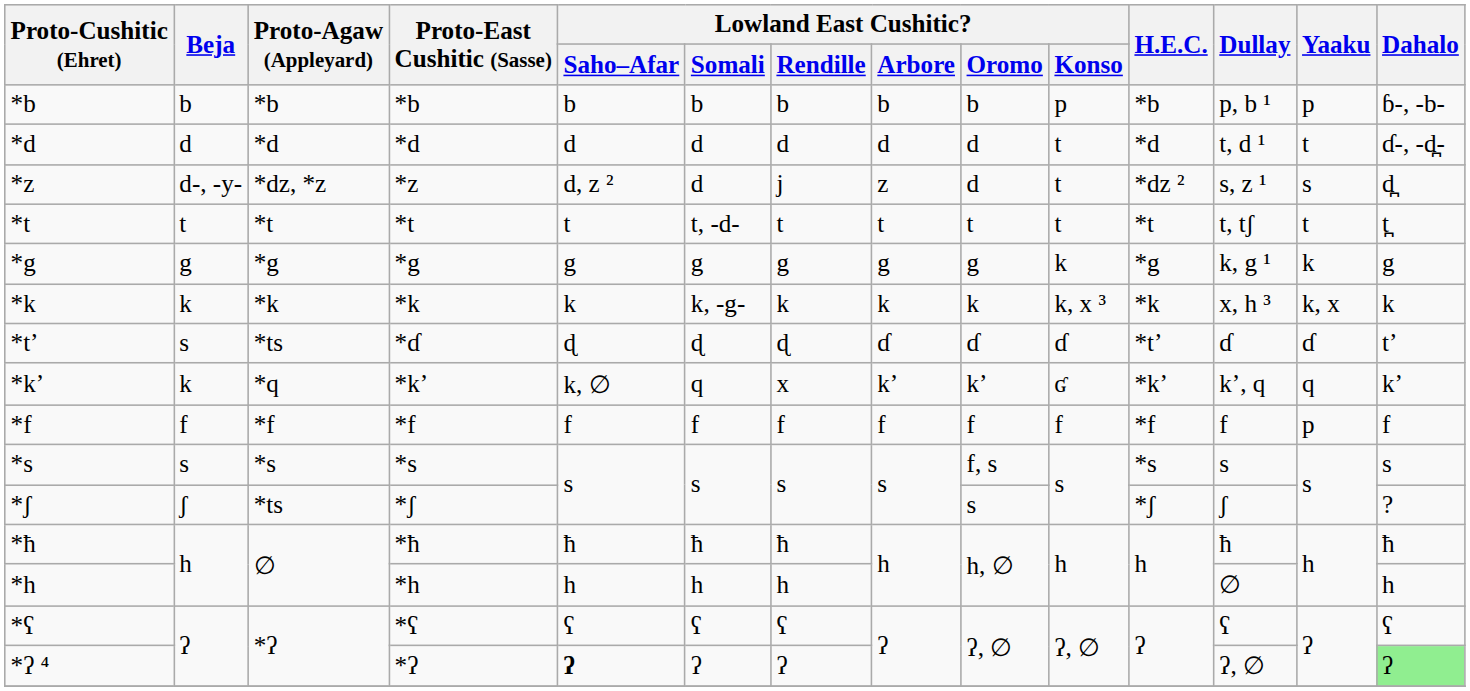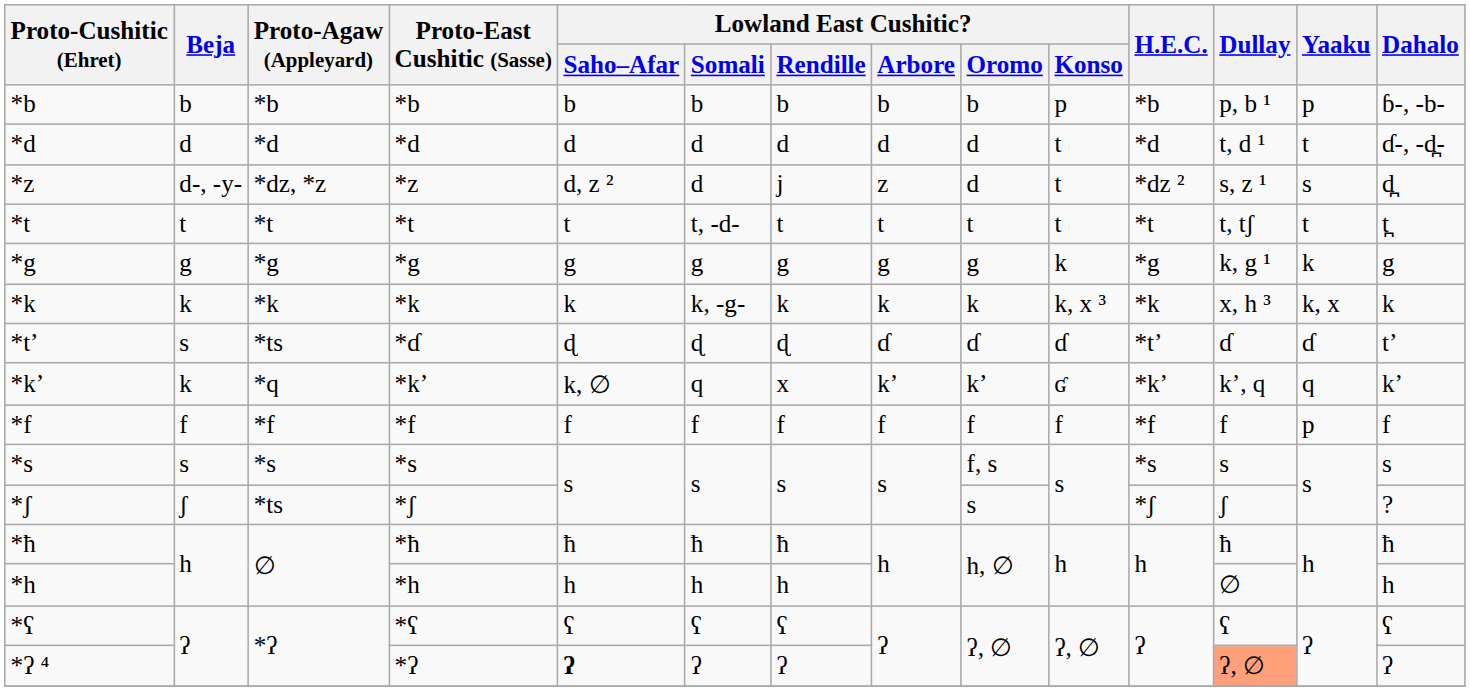(1242, 666) no background -> (1242, 666) lightsalmon background
(1388, 665) lightgreen background -> (1388, 665) no background
